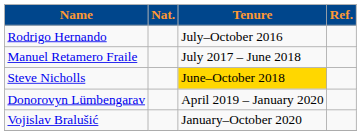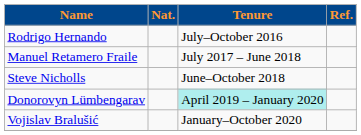(233, 78) gold background -> (233, 78) no background
(252, 99) no background -> (252, 99) paleturquoise background
